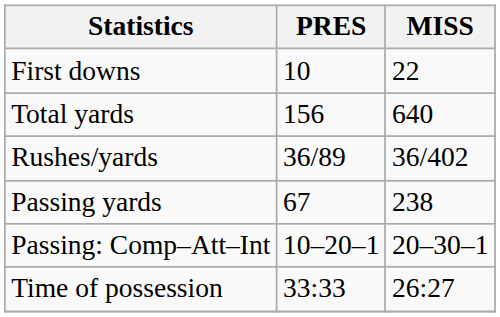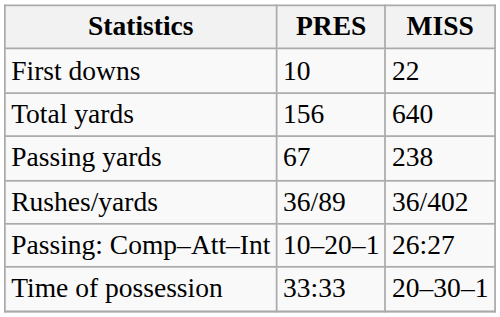rows swapped: (85, 157) <-> (87, 201)
(440, 245) 20–30–1 -> (423, 245) 26:27
(423, 288) 26:27 -> (440, 288) 20–30–1
